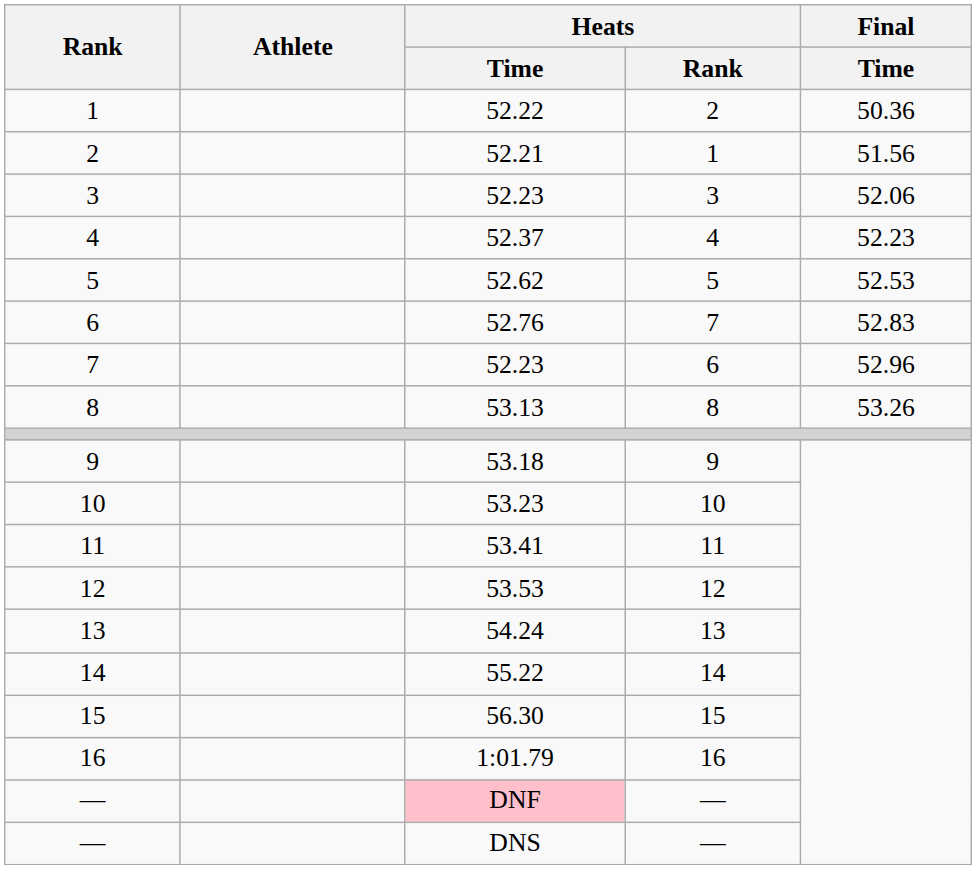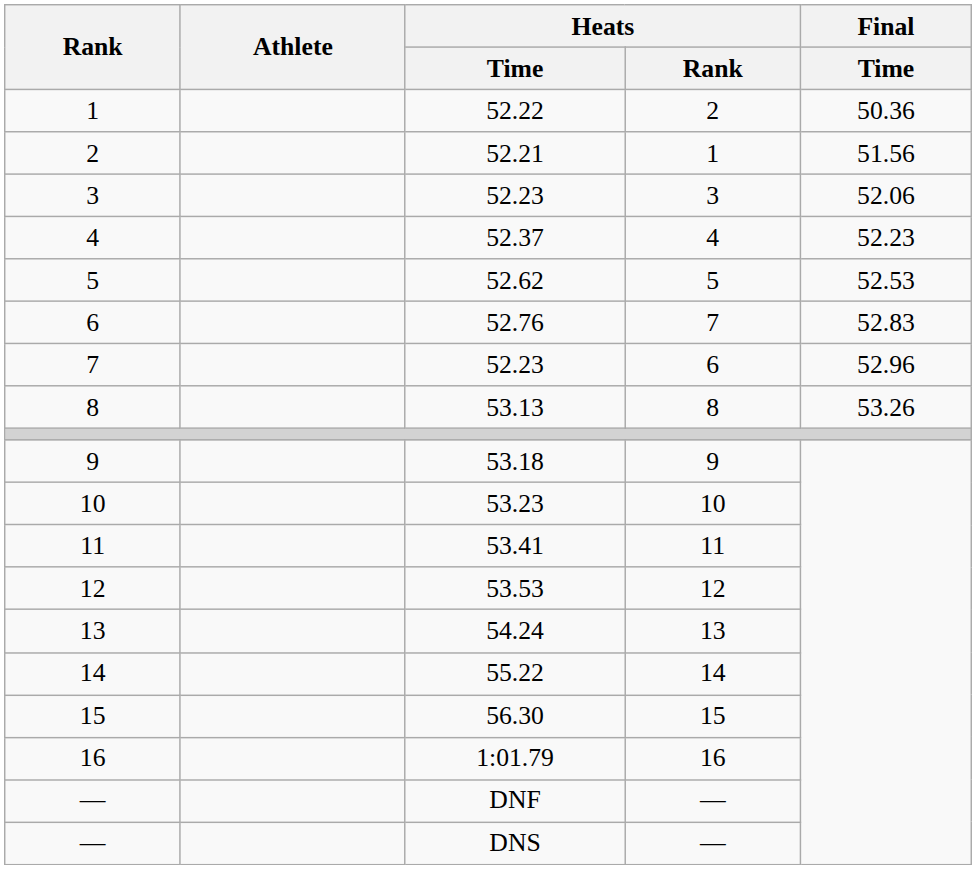(515, 799) pink background -> (515, 799) no background
